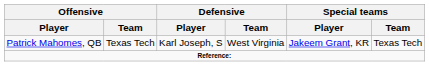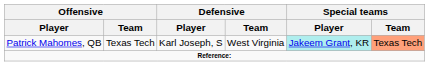(329, 43) no background -> (329, 43) paleturquoise background
(398, 43) no background -> (398, 43) lightsalmon background
